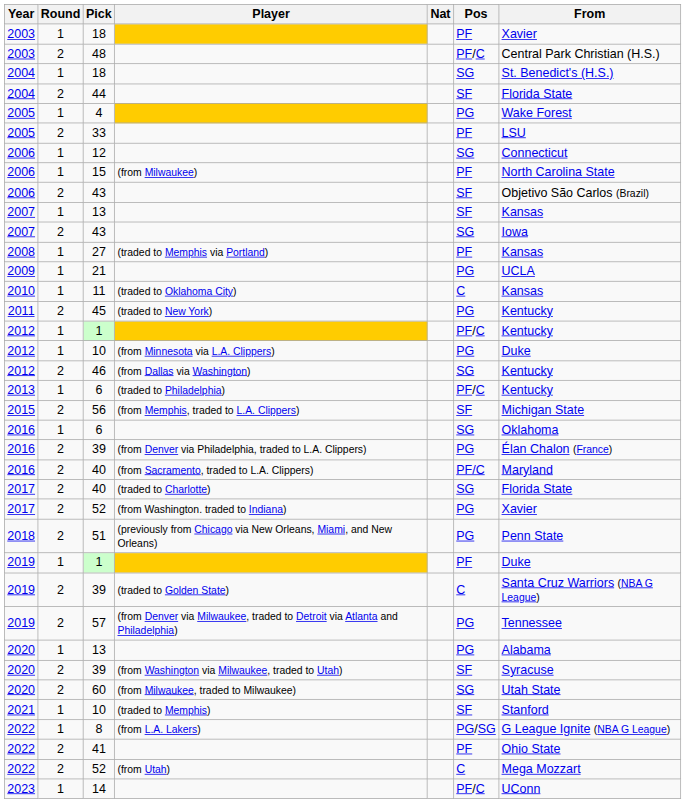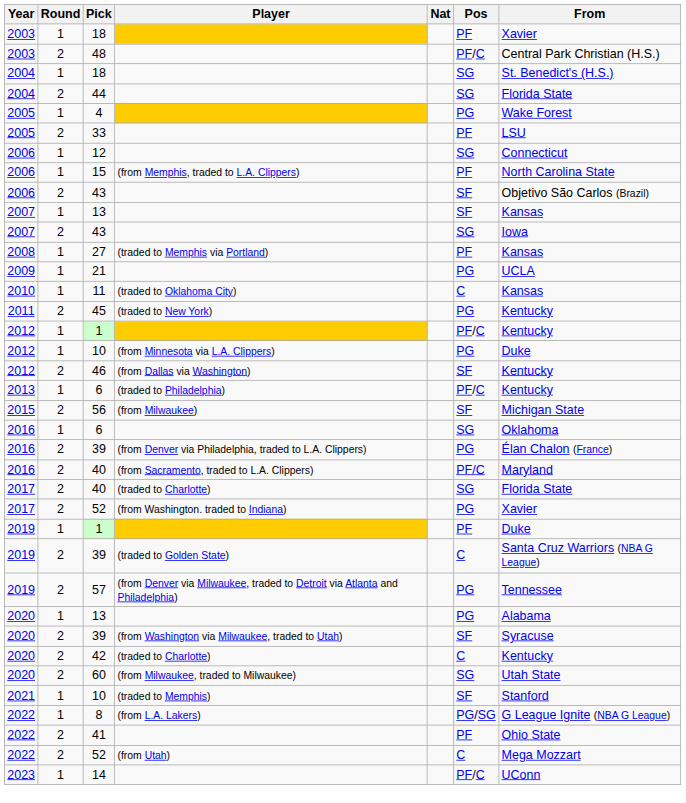(464, 93) SF -> (465, 93) SG
(157, 173) (from Milwaukee) -> (208, 173) (from Memphis, traded to L.A. Clippers)
(465, 370) SG -> (464, 370) SF
(208, 411) (from Memphis, traded to L.A. Clippers) -> (157, 411) (from Milwaukee)
- row: (21, 536)
+ row: (21, 656)
